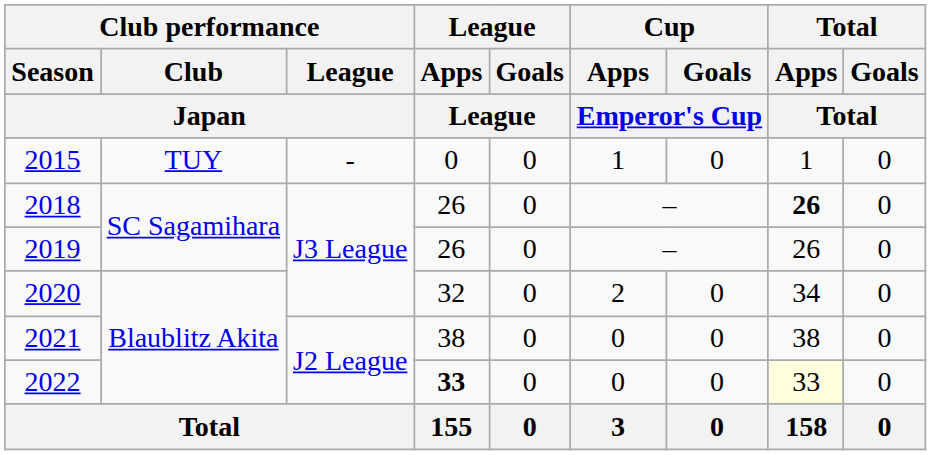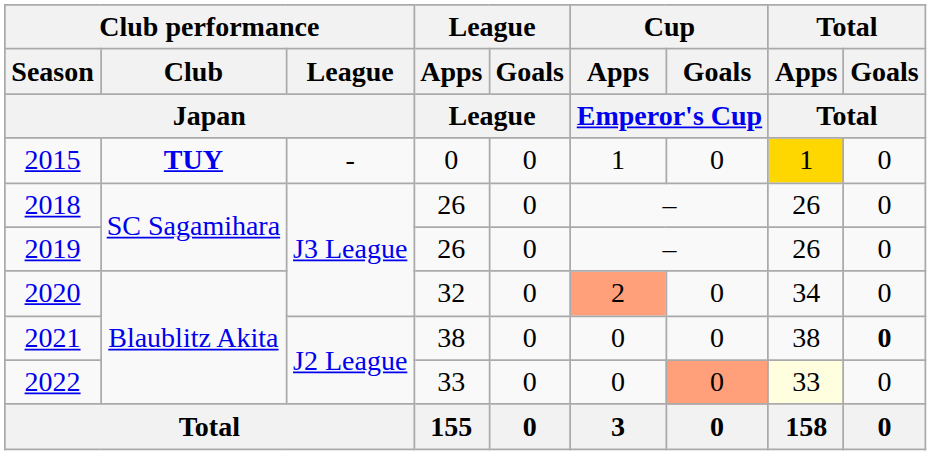(193, 159) normal -> (193, 159) bold
(806, 159) no background -> (806, 159) gold background
(806, 204) bold -> (806, 204) normal
(618, 293) no background -> (618, 293) lightsalmon background
(884, 337) normal -> (884, 337) bold
(451, 381) bold -> (451, 381) normal
(717, 381) no background -> (717, 381) lightsalmon background
